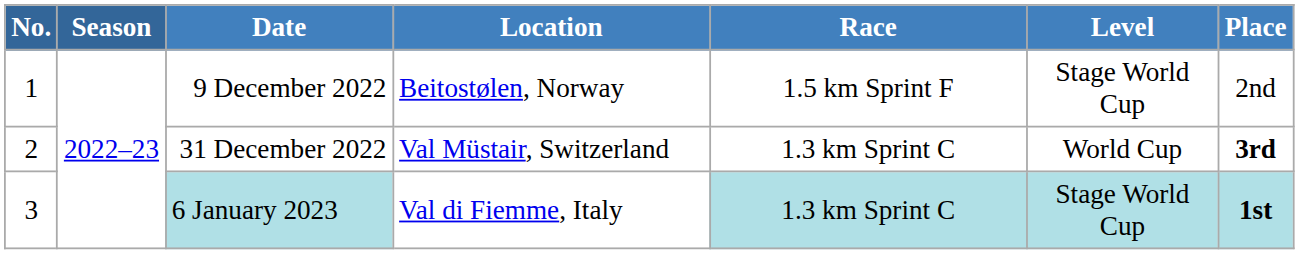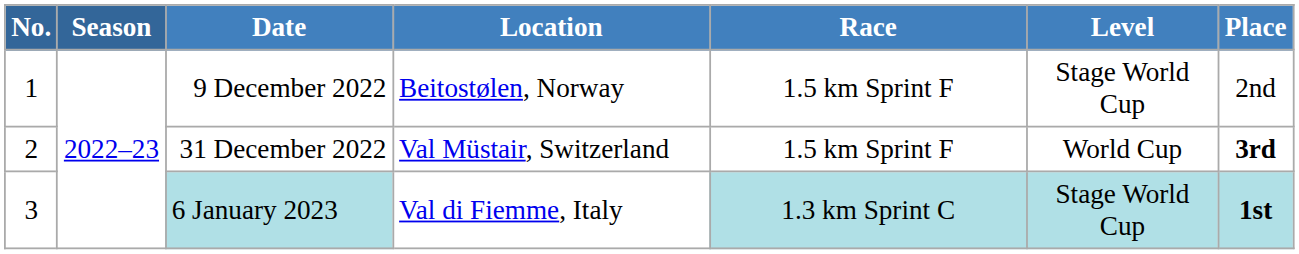(868, 149) 1.3 km Sprint C -> (868, 149) 1.5 km Sprint F
